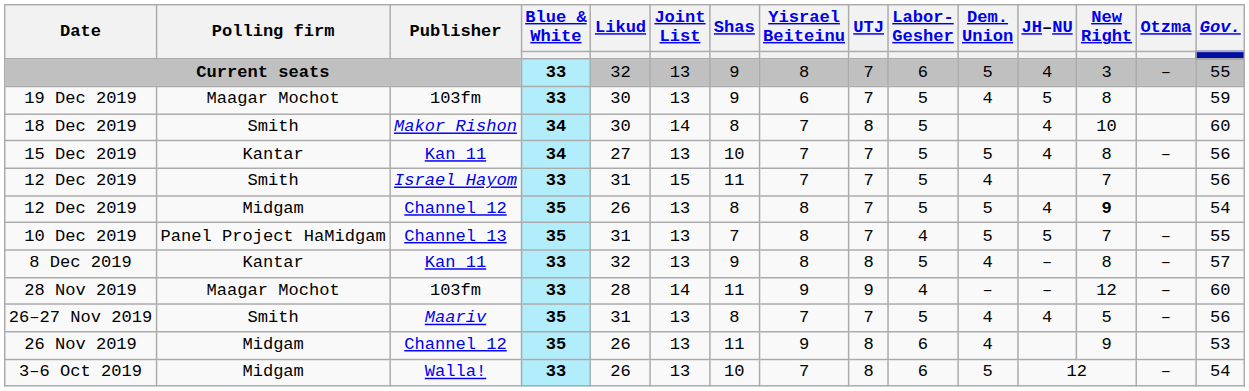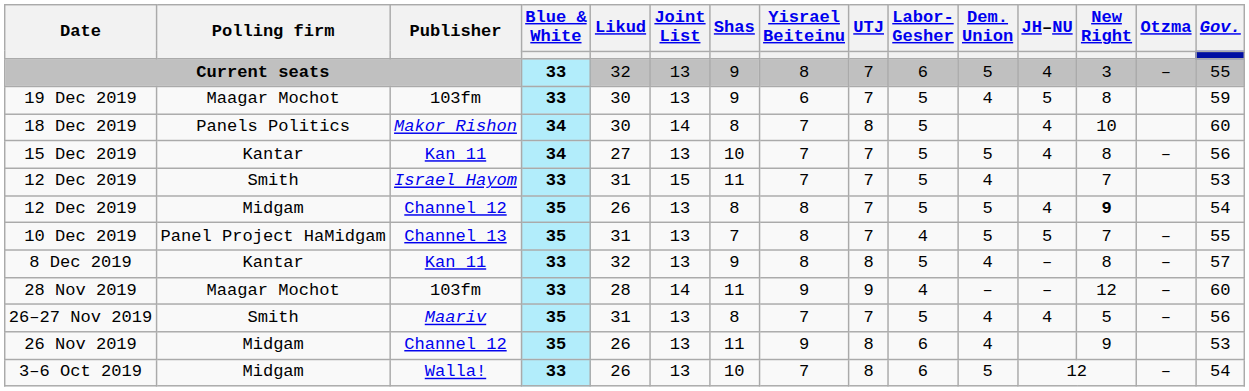(273, 126) Smith -> (273, 126) Panels Politics
(1220, 181) 56 -> (1220, 181) 53
